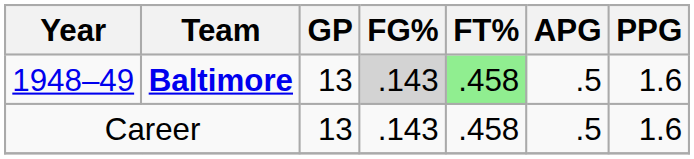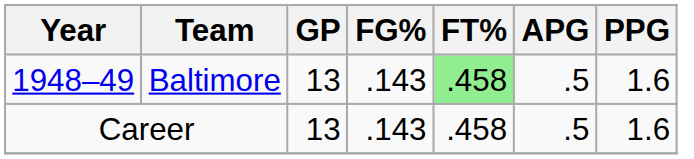(221, 80) bold -> (215, 80) normal
(408, 80) lightgrey background -> (396, 80) no background
